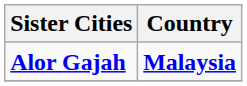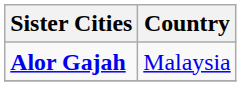(190, 61) bold -> (187, 61) normal
